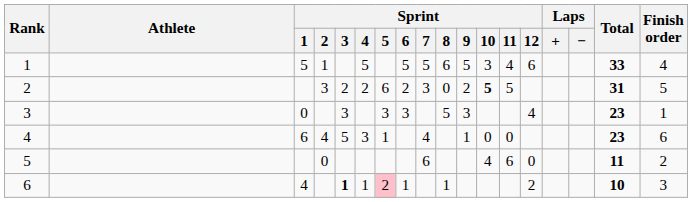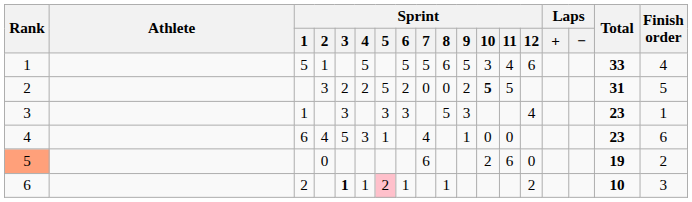(385, 88) 6 -> (385, 88) 5
(426, 88) 3 -> (426, 88) 0
(304, 112) 0 -> (304, 112) 1
(27, 161) no background -> (27, 161) lightsalmon background
(488, 161) 4 -> (488, 161) 2
(617, 161) 11 -> (617, 161) 19
(304, 185) 4 -> (304, 185) 2
